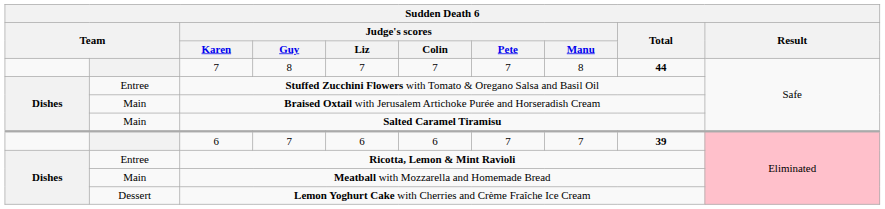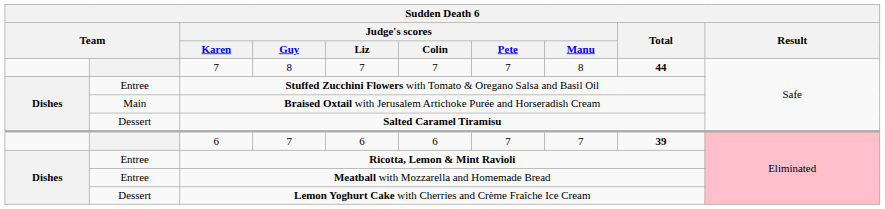(135, 122) Main -> (135, 122) Dessert
(135, 177) Main -> (135, 177) Entree
